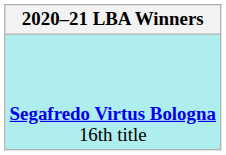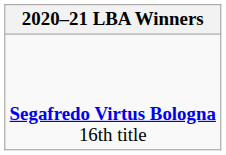(113, 123) paleturquoise background -> (113, 123) no background
